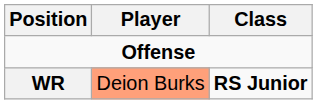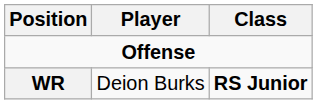(151, 83) lightsalmon background -> (151, 83) no background
